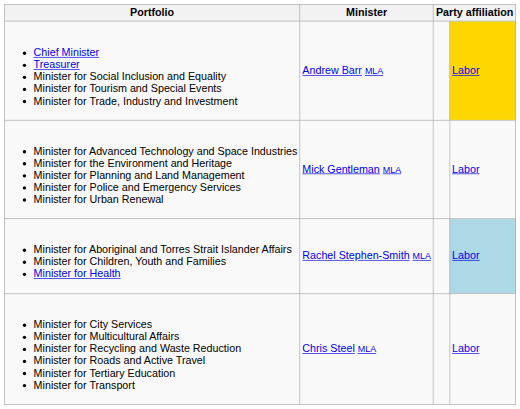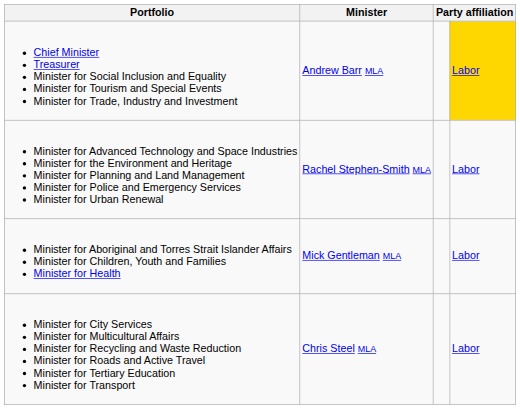(352, 169) Mick Gentleman MLA -> (367, 169) Rachel Stephen-Smith MLA
(367, 256) Rachel Stephen-Smith MLA -> (352, 256) Mick Gentleman MLA
(466, 256) lightblue background -> (466, 256) no background
